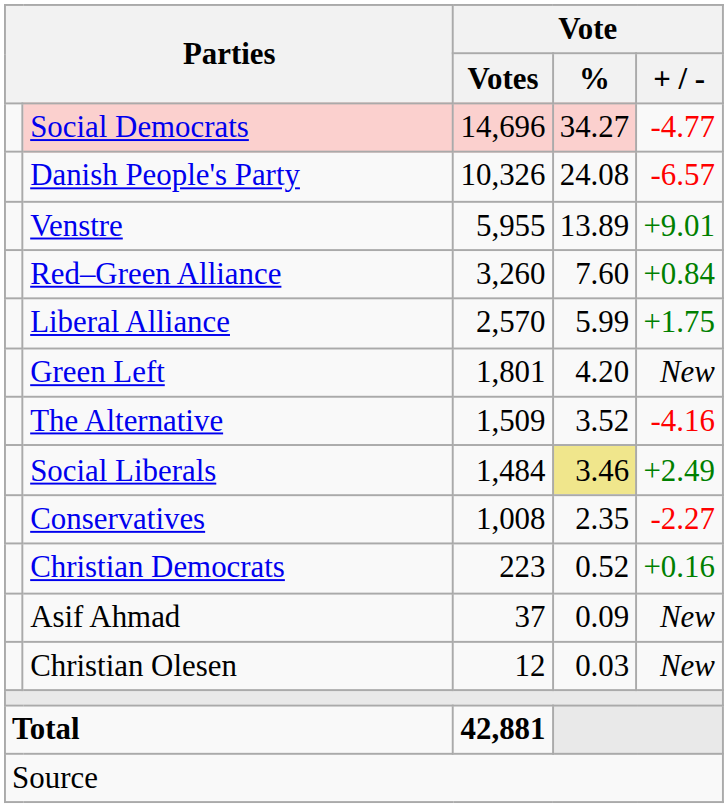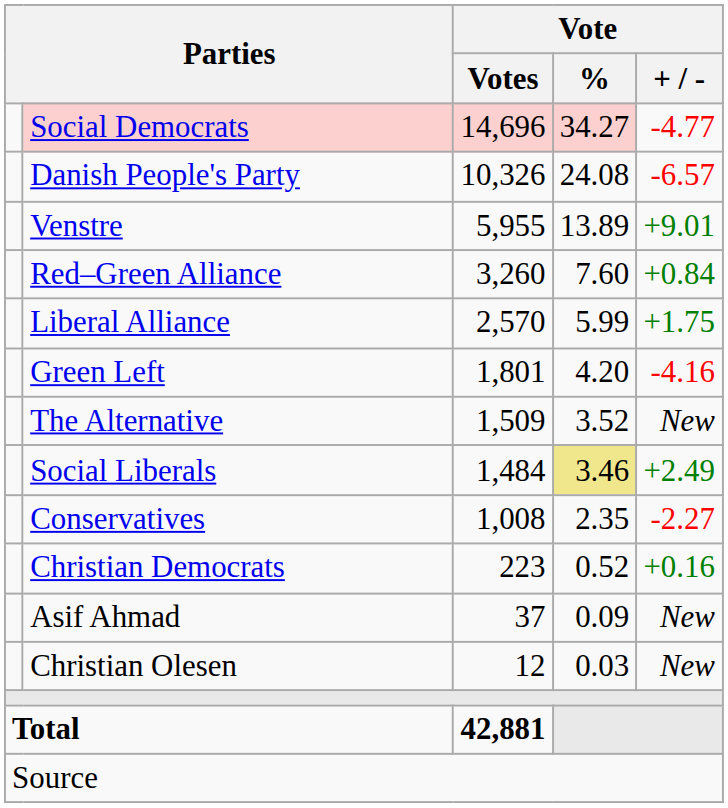(687, 371) New -> (683, 371) -4.16
(683, 420) -4.16 -> (687, 420) New
